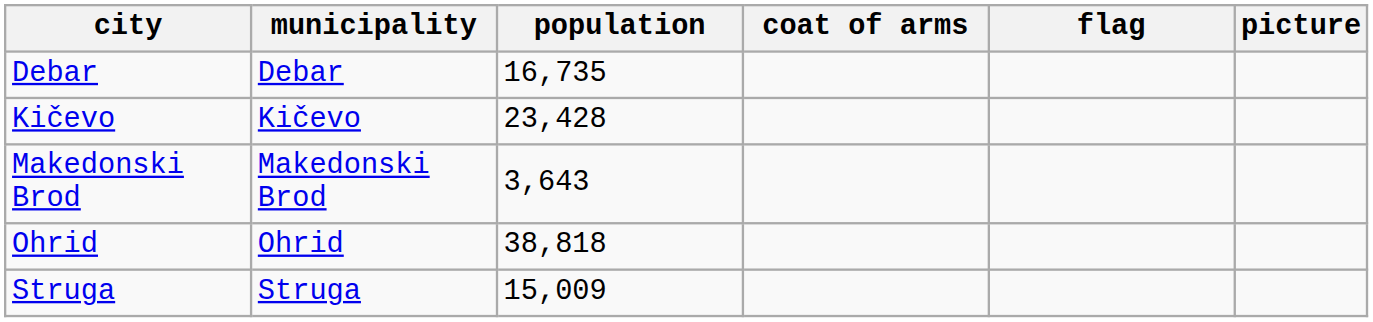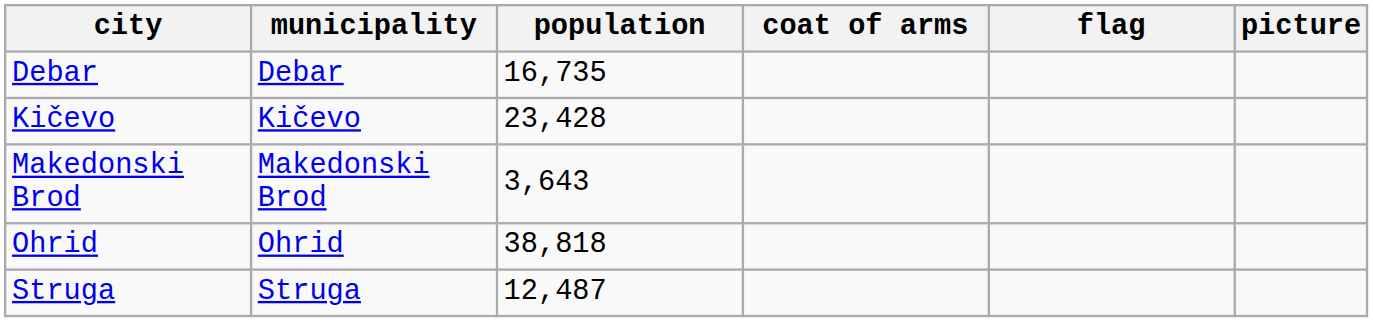(555, 292) 15,009 -> (555, 292) 12,487
